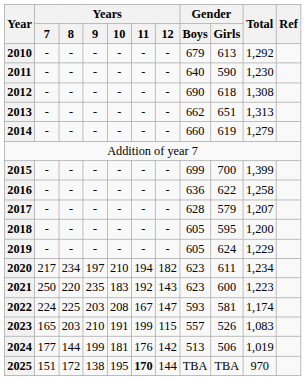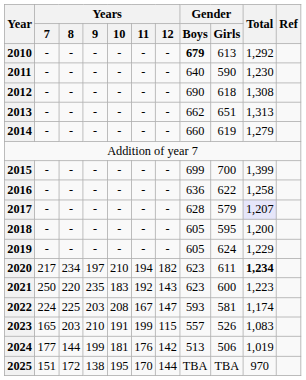(195, 53) normal -> (195, 53) bold
(260, 209) no background -> (260, 209) lavender background
(260, 268) normal -> (260, 268) bold
(143, 365) bold -> (143, 365) normal
